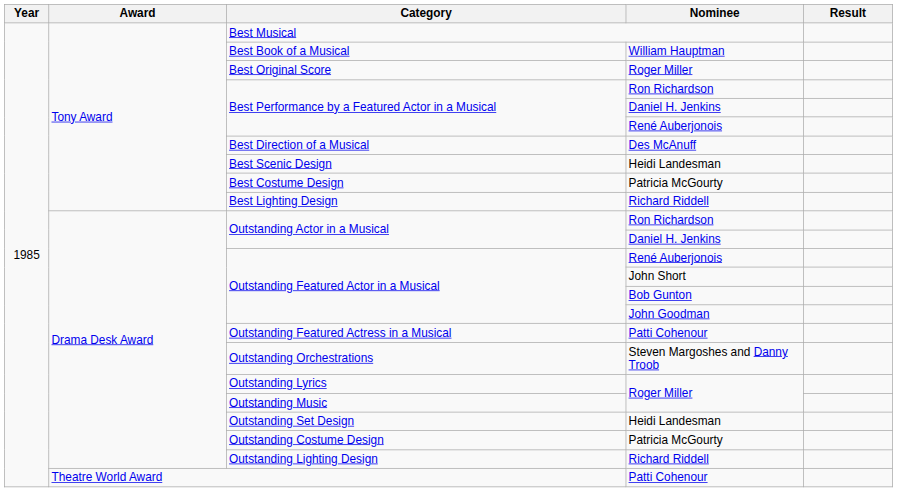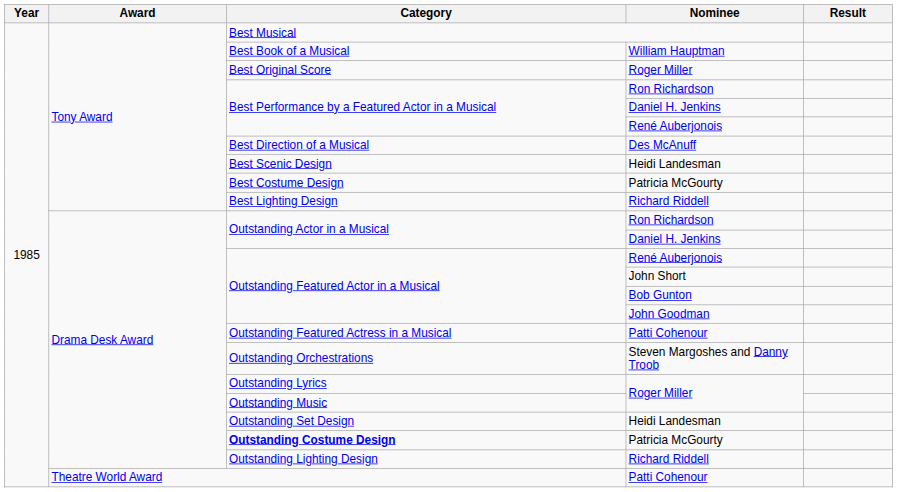(306, 440) normal -> (312, 440) bold
